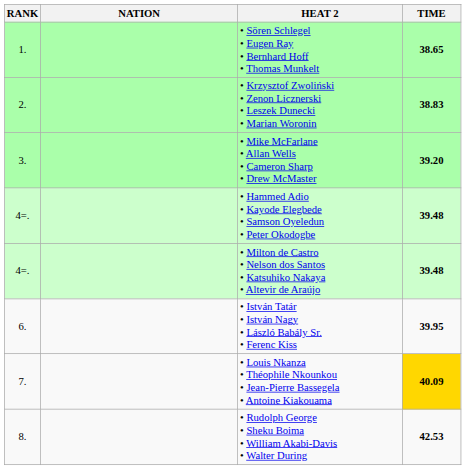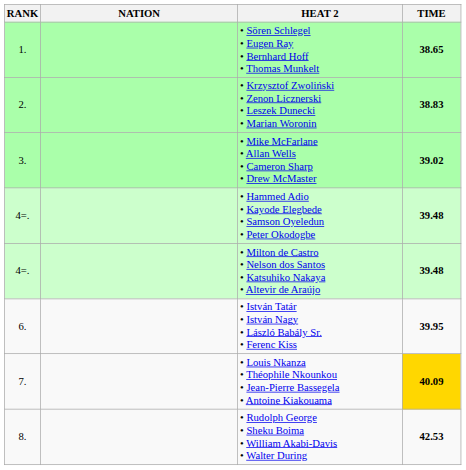(431, 160) 39.20 -> (431, 160) 39.02
